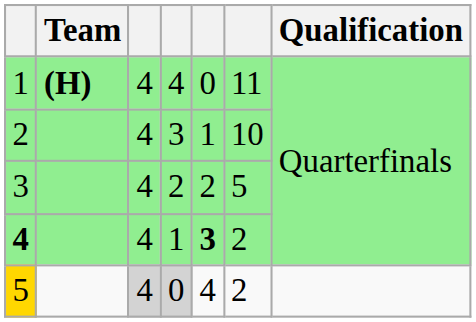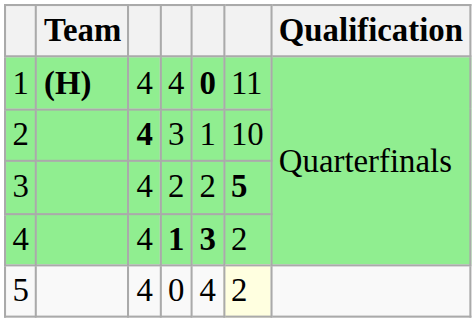(208, 82) normal -> (208, 82) bold
(145, 134) normal -> (145, 134) bold
(239, 186) normal -> (239, 186) bold
(21, 238) bold -> (21, 238) normal
(176, 238) normal -> (176, 238) bold
(21, 290) gold background -> (21, 290) no background
(145, 290) lightgrey background -> (145, 290) no background
(176, 290) lightgrey background -> (176, 290) no background
(239, 290) no background -> (239, 290) lightyellow background
